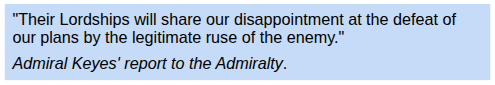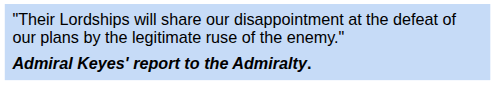(150, 64) normal -> (162, 64) bold
